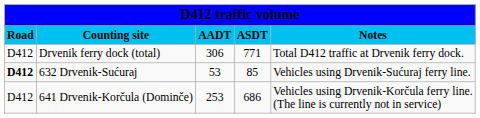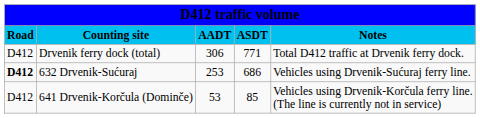(215, 72) 53 -> (215, 72) 253
(252, 72) 85 -> (252, 72) 686
(215, 97) 253 -> (215, 97) 53
(252, 97) 686 -> (252, 97) 85
